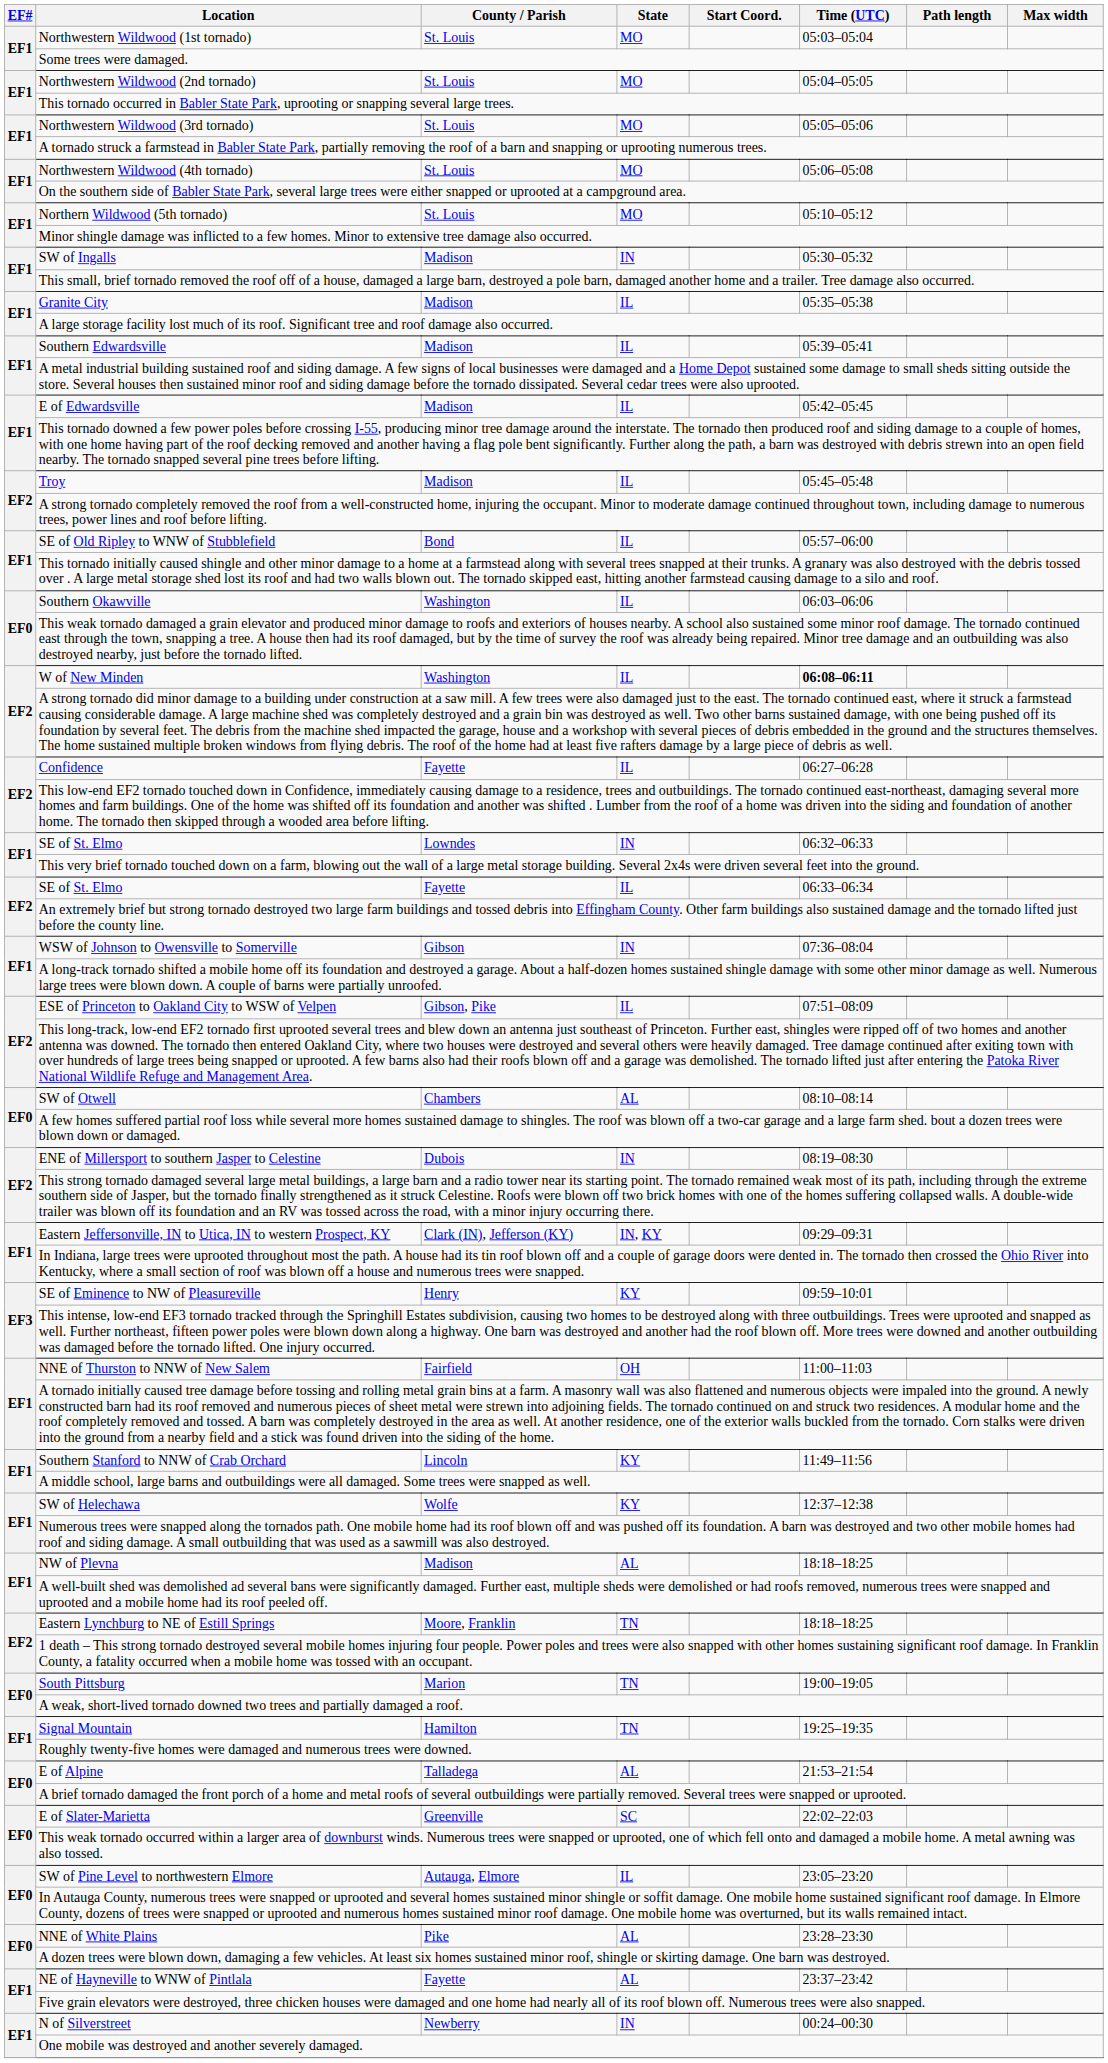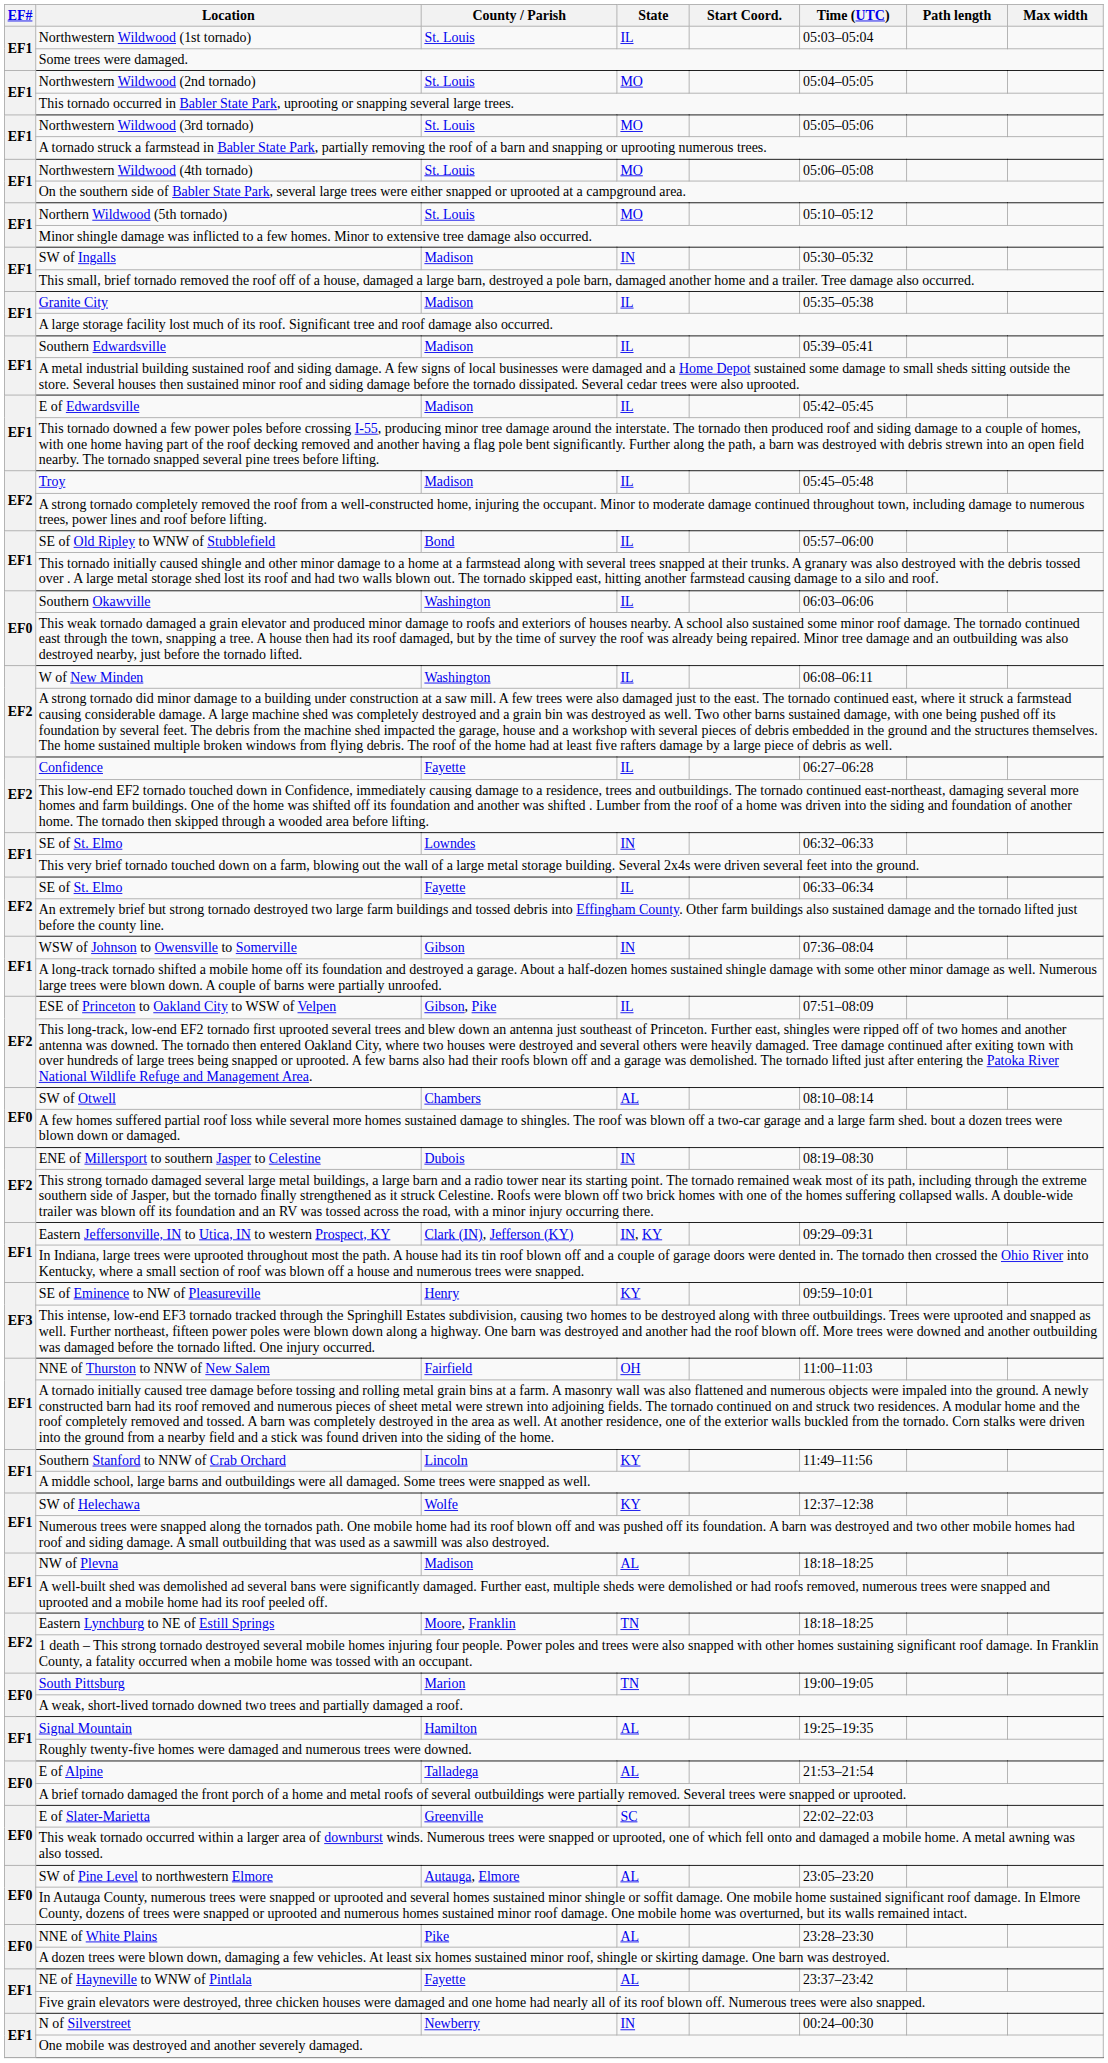(631, 37) MO -> (627, 37) IL
(838, 677) bold -> (838, 677) normal
(629, 1728) TN -> (630, 1728) AL
(627, 1876) IL -> (630, 1876) AL
